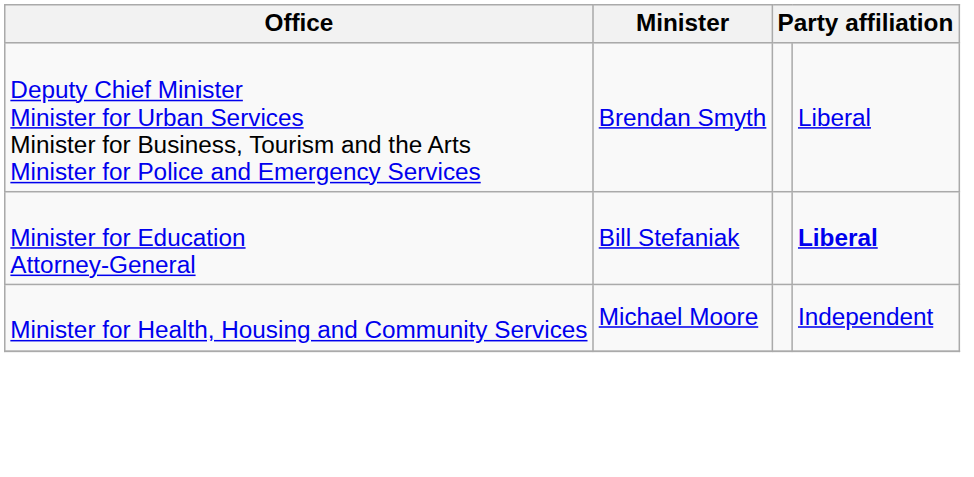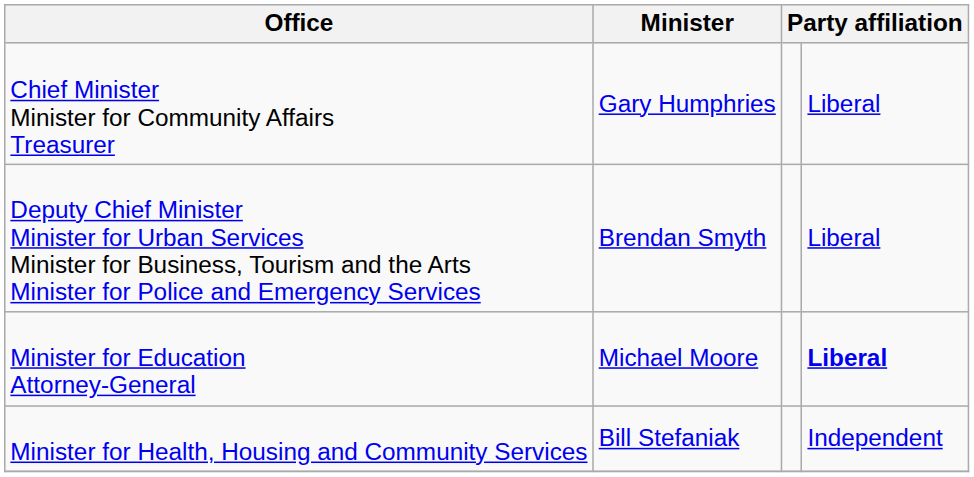+ row: (172, 117)
(669, 237) Bill Stefaniak -> (678, 358) Michael Moore
(678, 317) Michael Moore -> (669, 437) Bill Stefaniak
